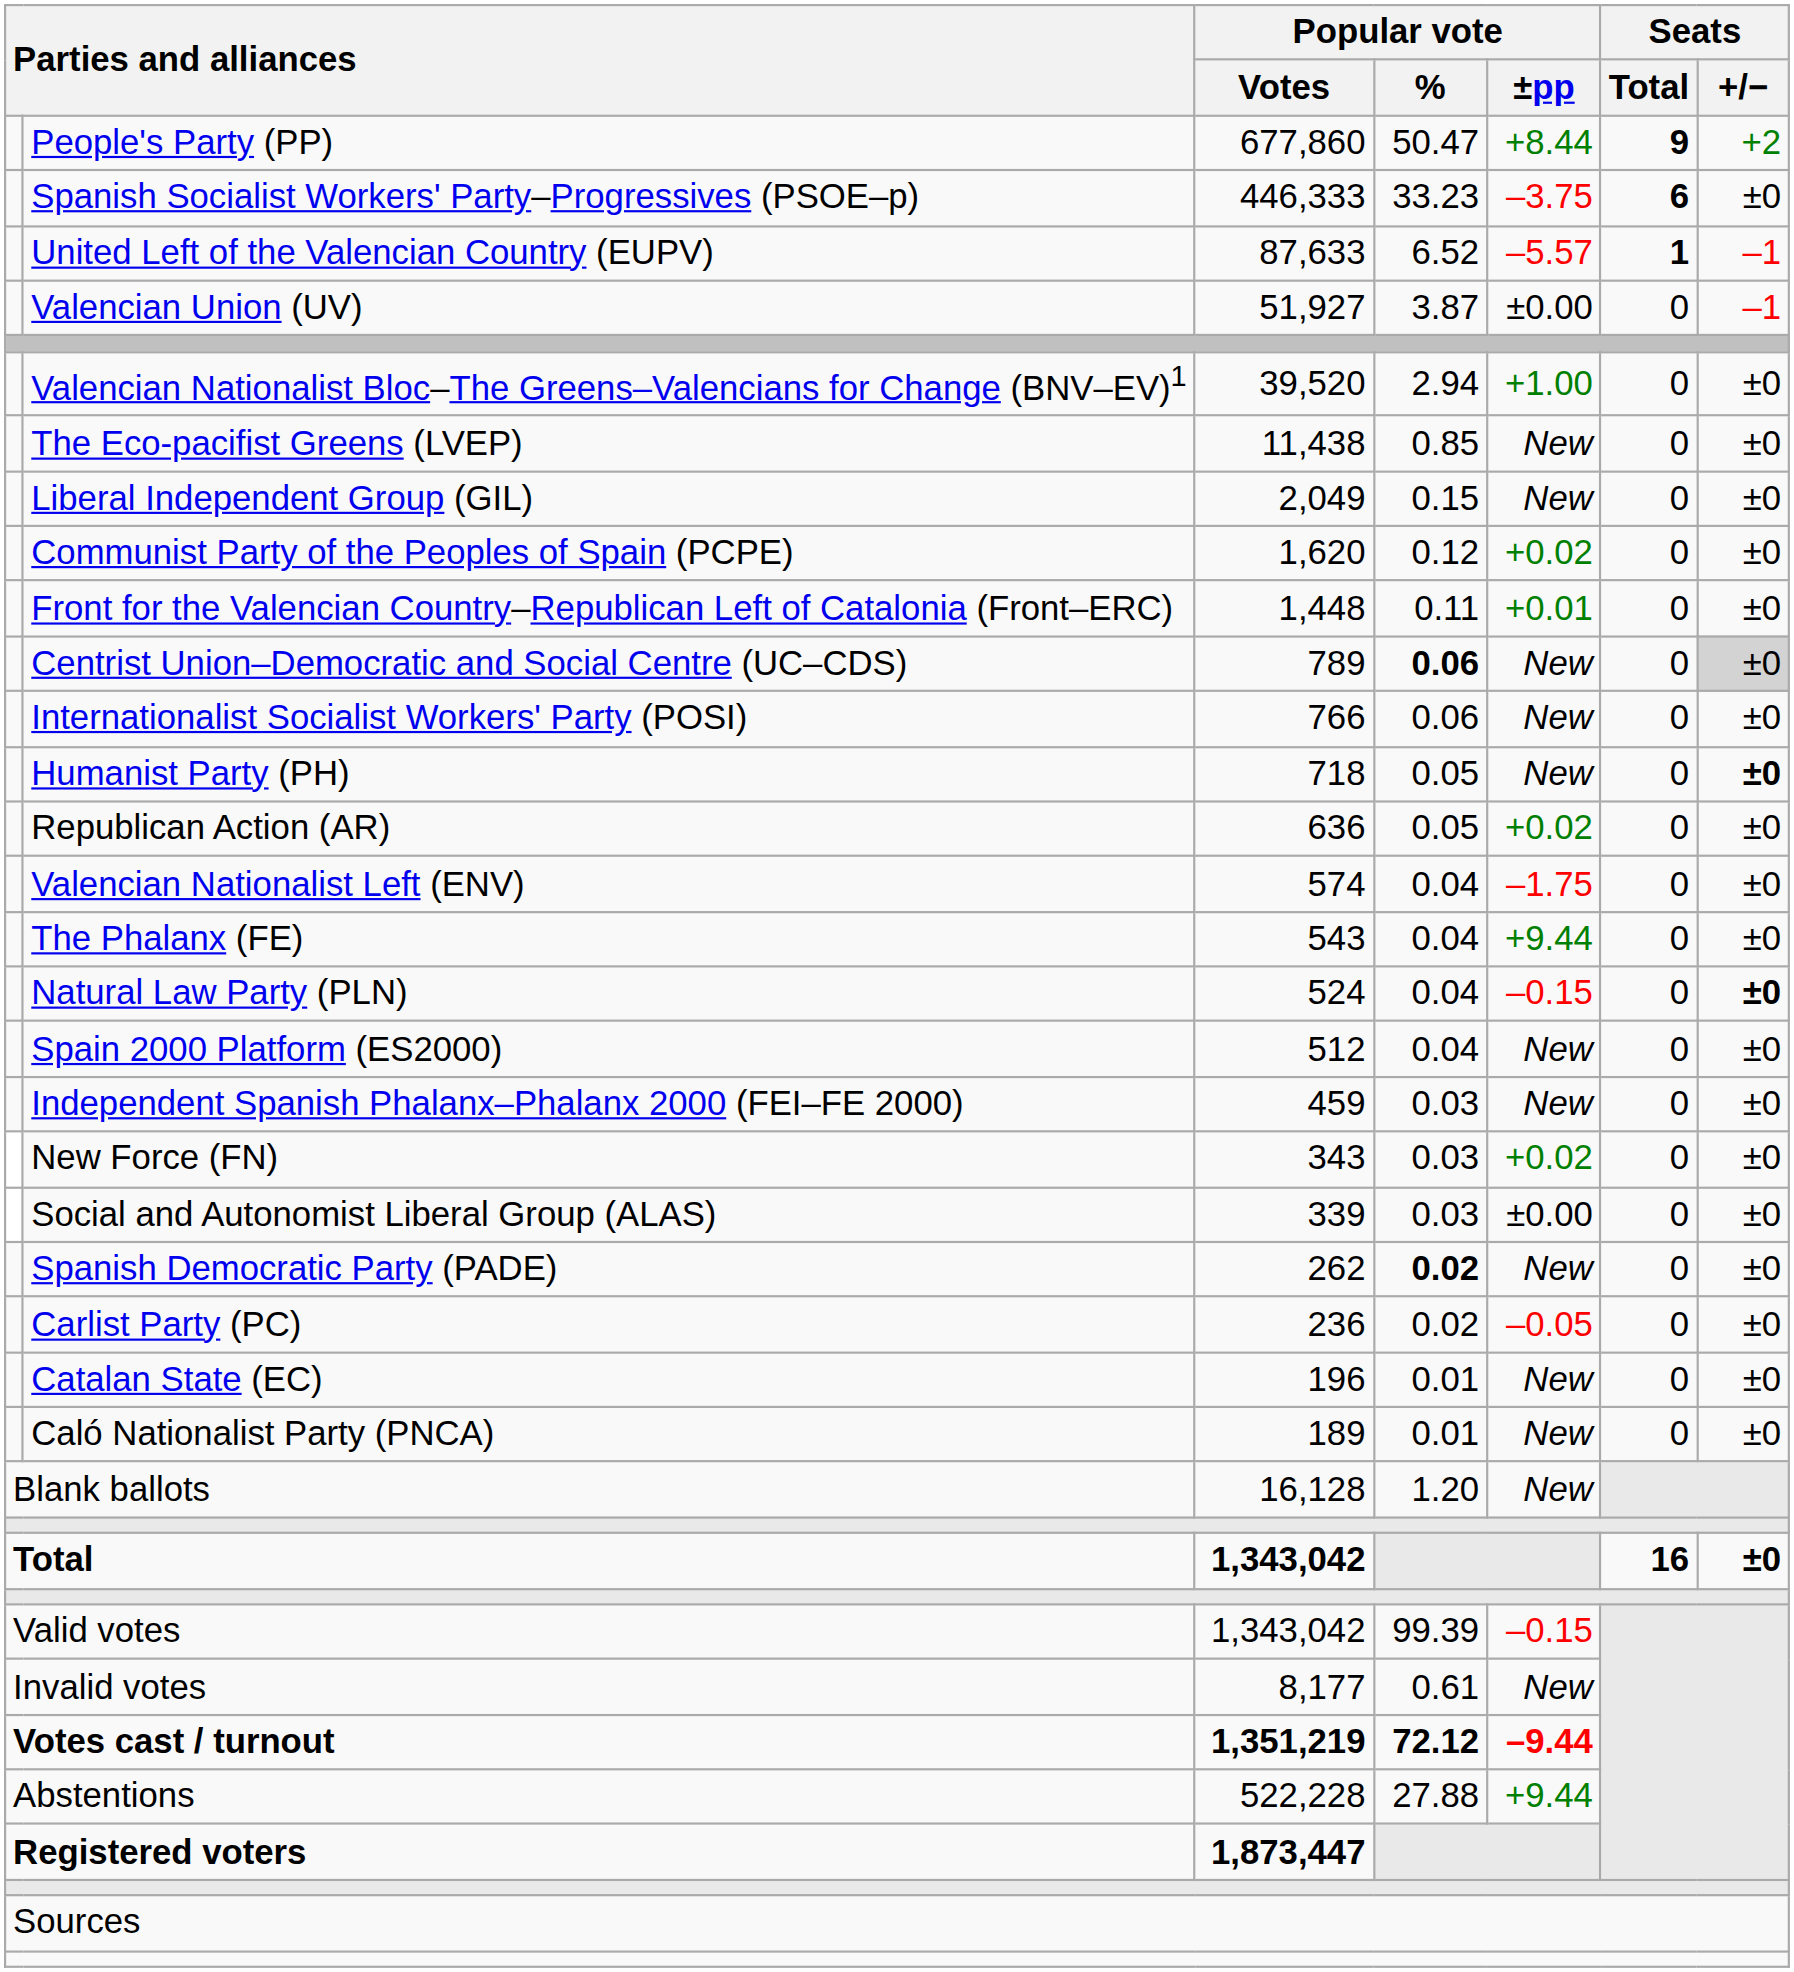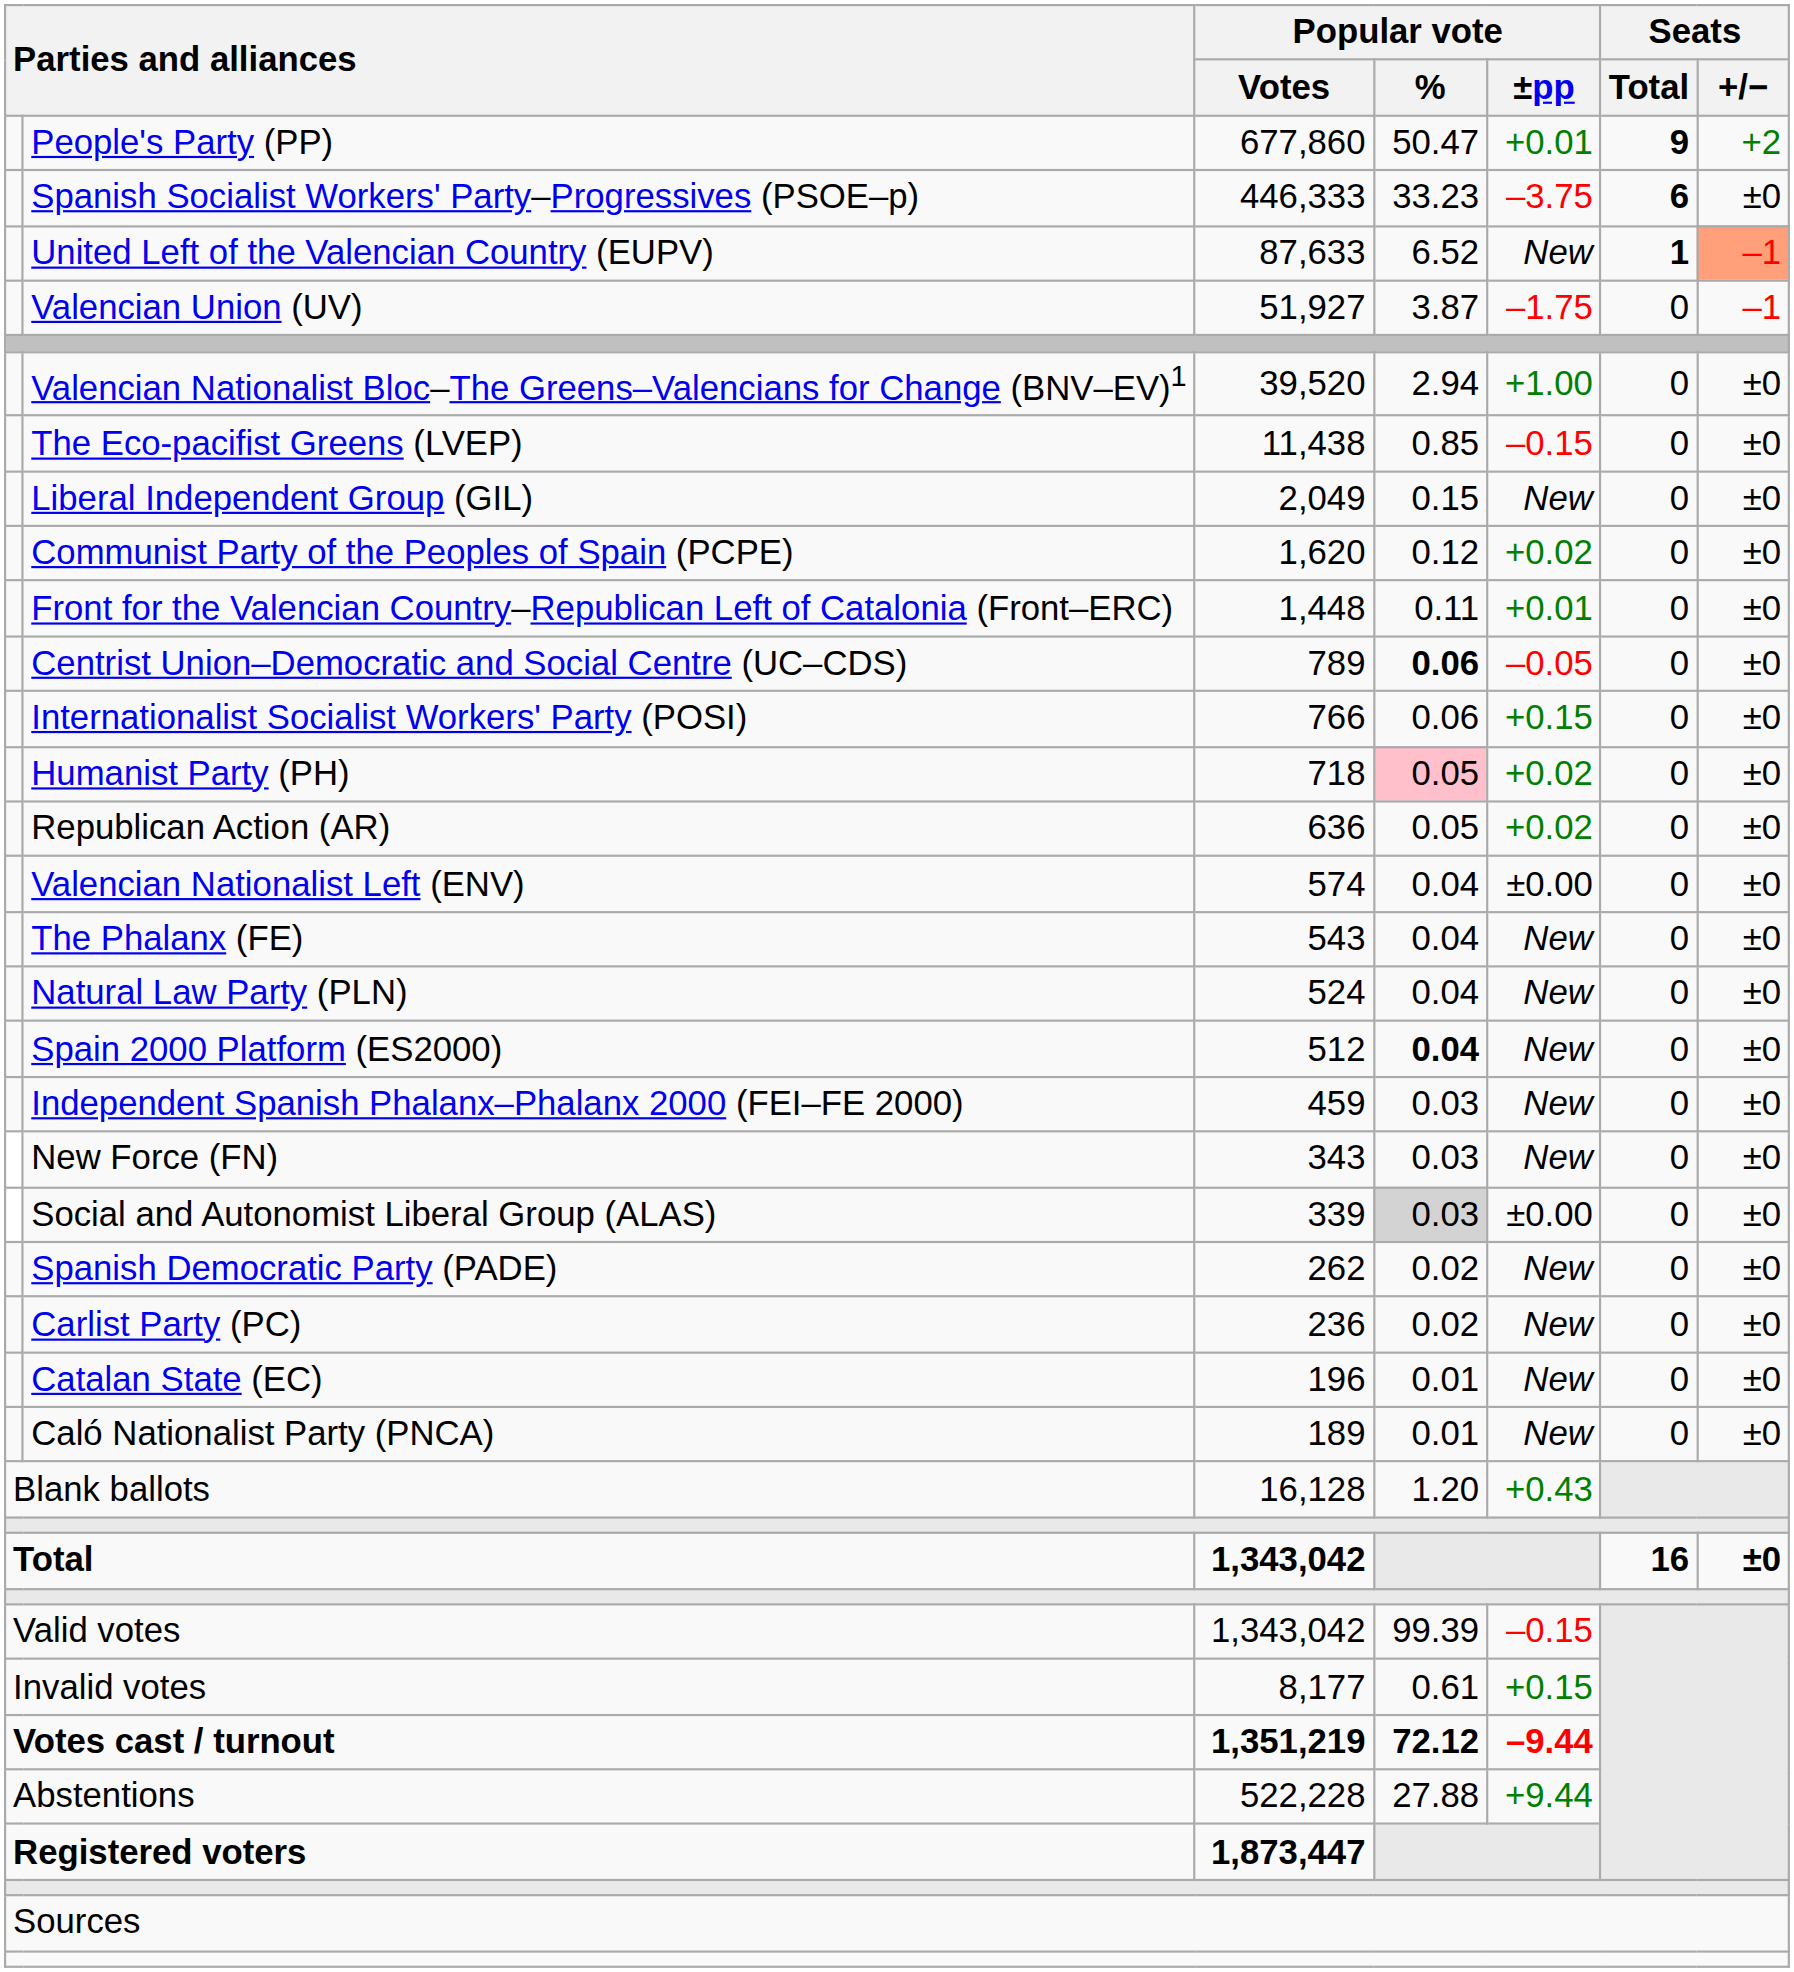(1549, 142) +8.44 -> (1549, 142) +0.01
(1549, 252) –5.57 -> (1558, 252) New
(1762, 252) no background -> (1762, 252) lightsalmon background
(1549, 307) ±0.00 -> (1549, 307) –1.75
(1558, 442) New -> (1549, 442) –0.15
(1558, 663) New -> (1549, 663) –0.05
(1762, 663) lightgrey background -> (1762, 663) no background
(1558, 718) New -> (1549, 718) +0.15
(1445, 773) no background -> (1445, 773) pink background
(1558, 773) New -> (1549, 773) +0.02
(1762, 773) bold -> (1762, 773) normal
(1549, 883) –1.75 -> (1549, 883) ±0.00
(1549, 938) +9.44 -> (1558, 938) New
(1549, 993) –0.15 -> (1558, 993) New
(1762, 993) bold -> (1762, 993) normal
(1445, 1048) normal -> (1445, 1048) bold
(1549, 1158) +0.02 -> (1558, 1158) New
(1445, 1213) no background -> (1445, 1213) lightgrey background
(1445, 1268) bold -> (1445, 1268) normal
(1549, 1323) –0.05 -> (1558, 1323) New
(1558, 1489) New -> (1549, 1489) +0.43
(1558, 1686) New -> (1549, 1686) +0.15
